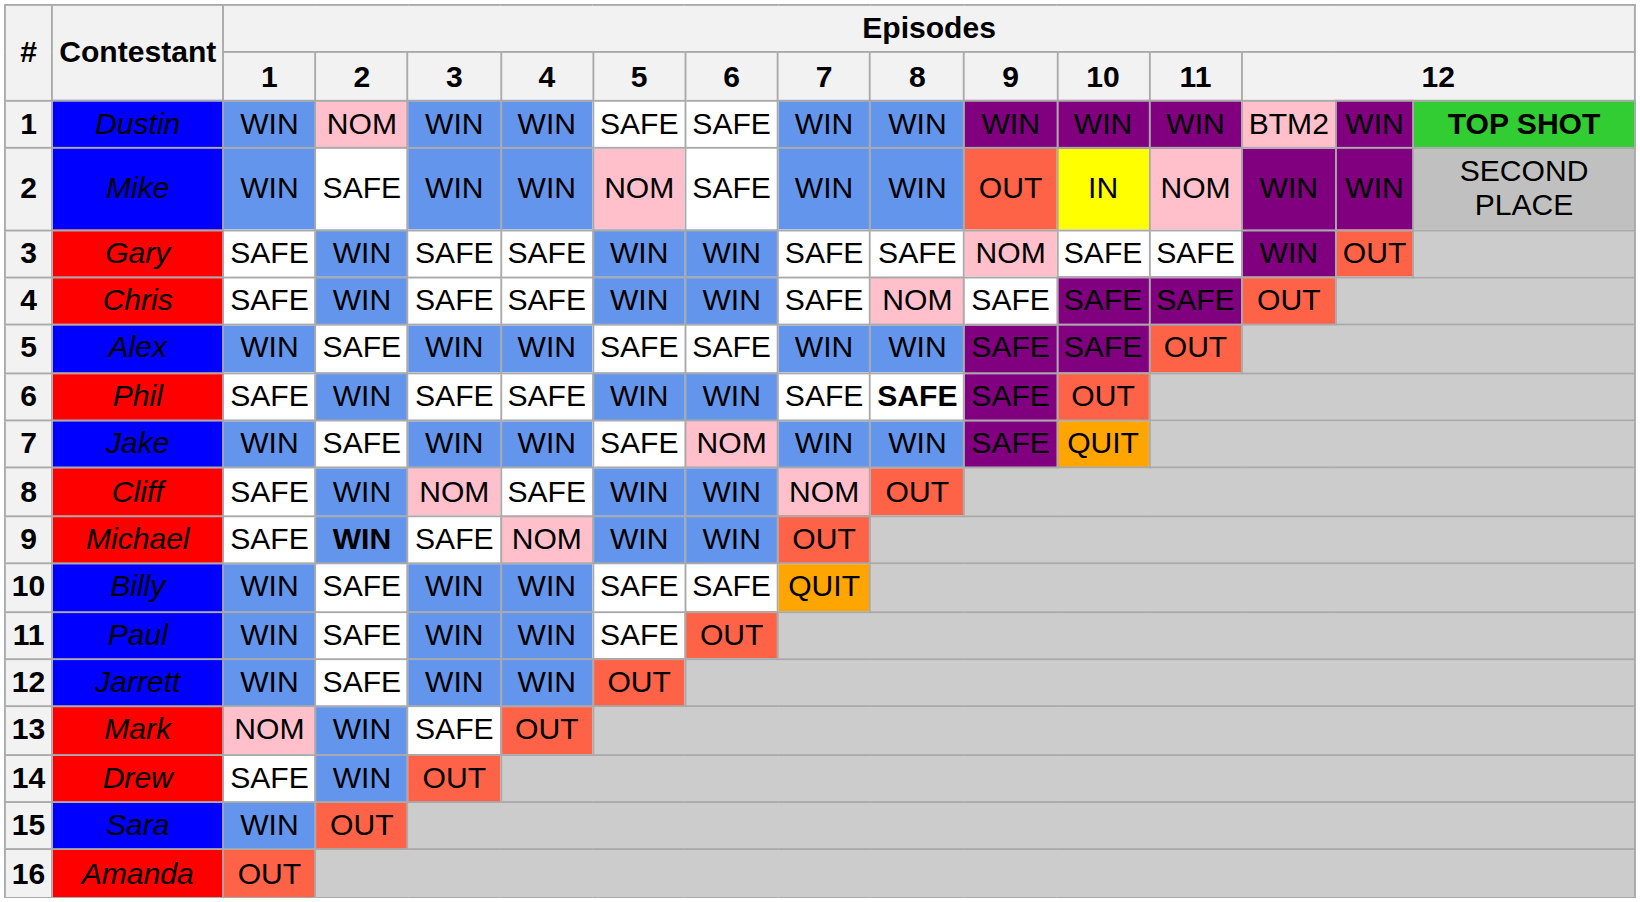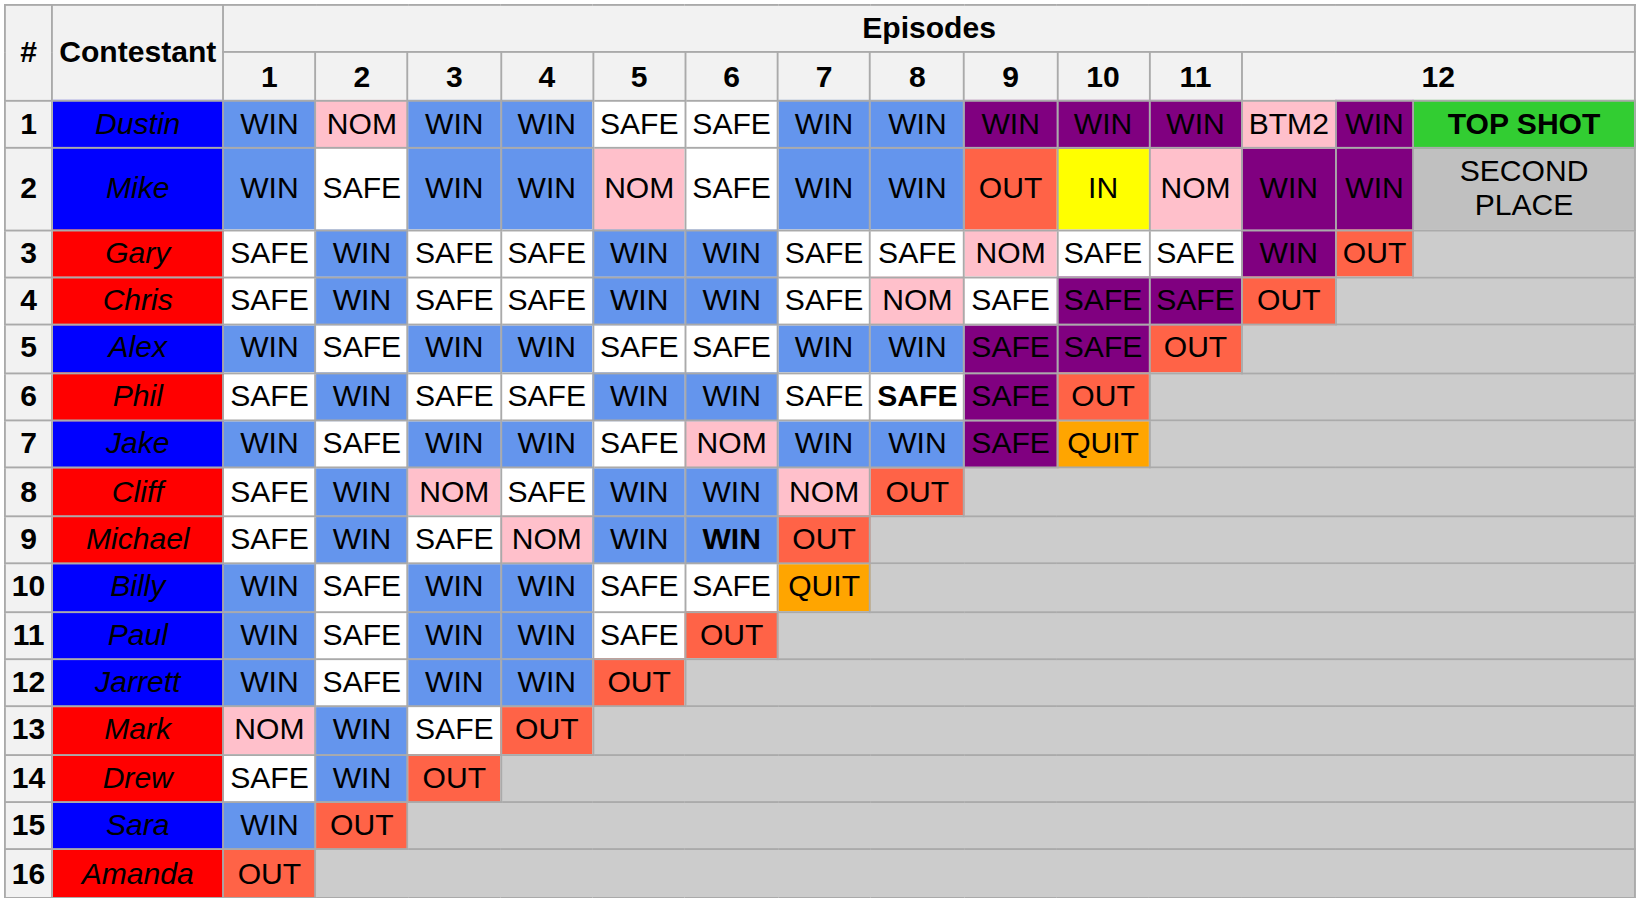(362, 539) bold -> (362, 539) normal
(732, 539) normal -> (732, 539) bold
